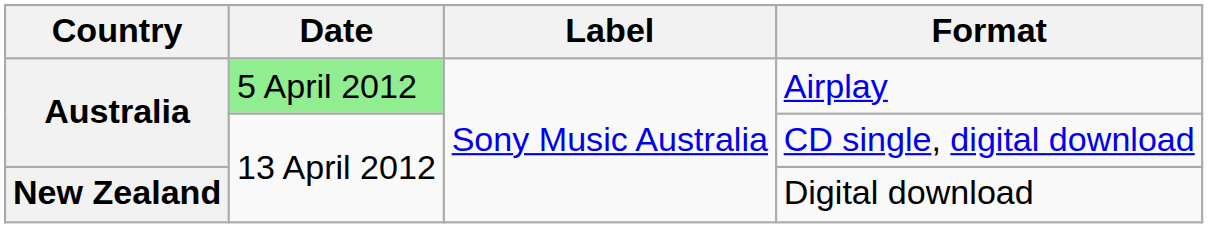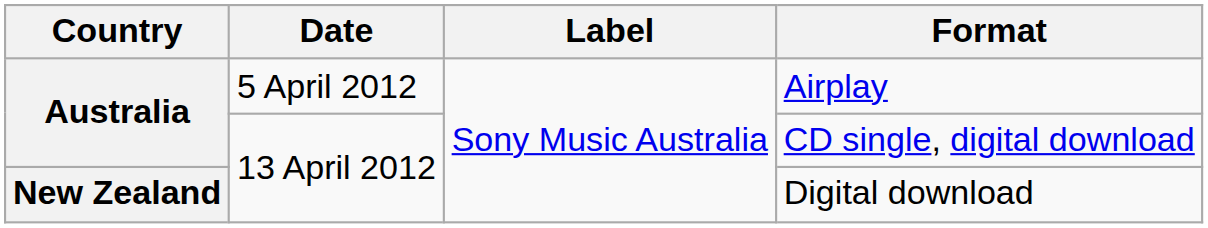(327, 85) lightgreen background -> (327, 85) no background
